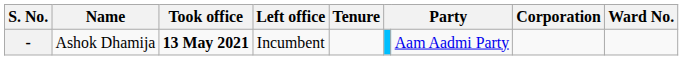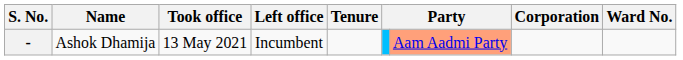(206, 42) bold -> (205, 42) normal
(452, 42) no background -> (450, 42) lightsalmon background
